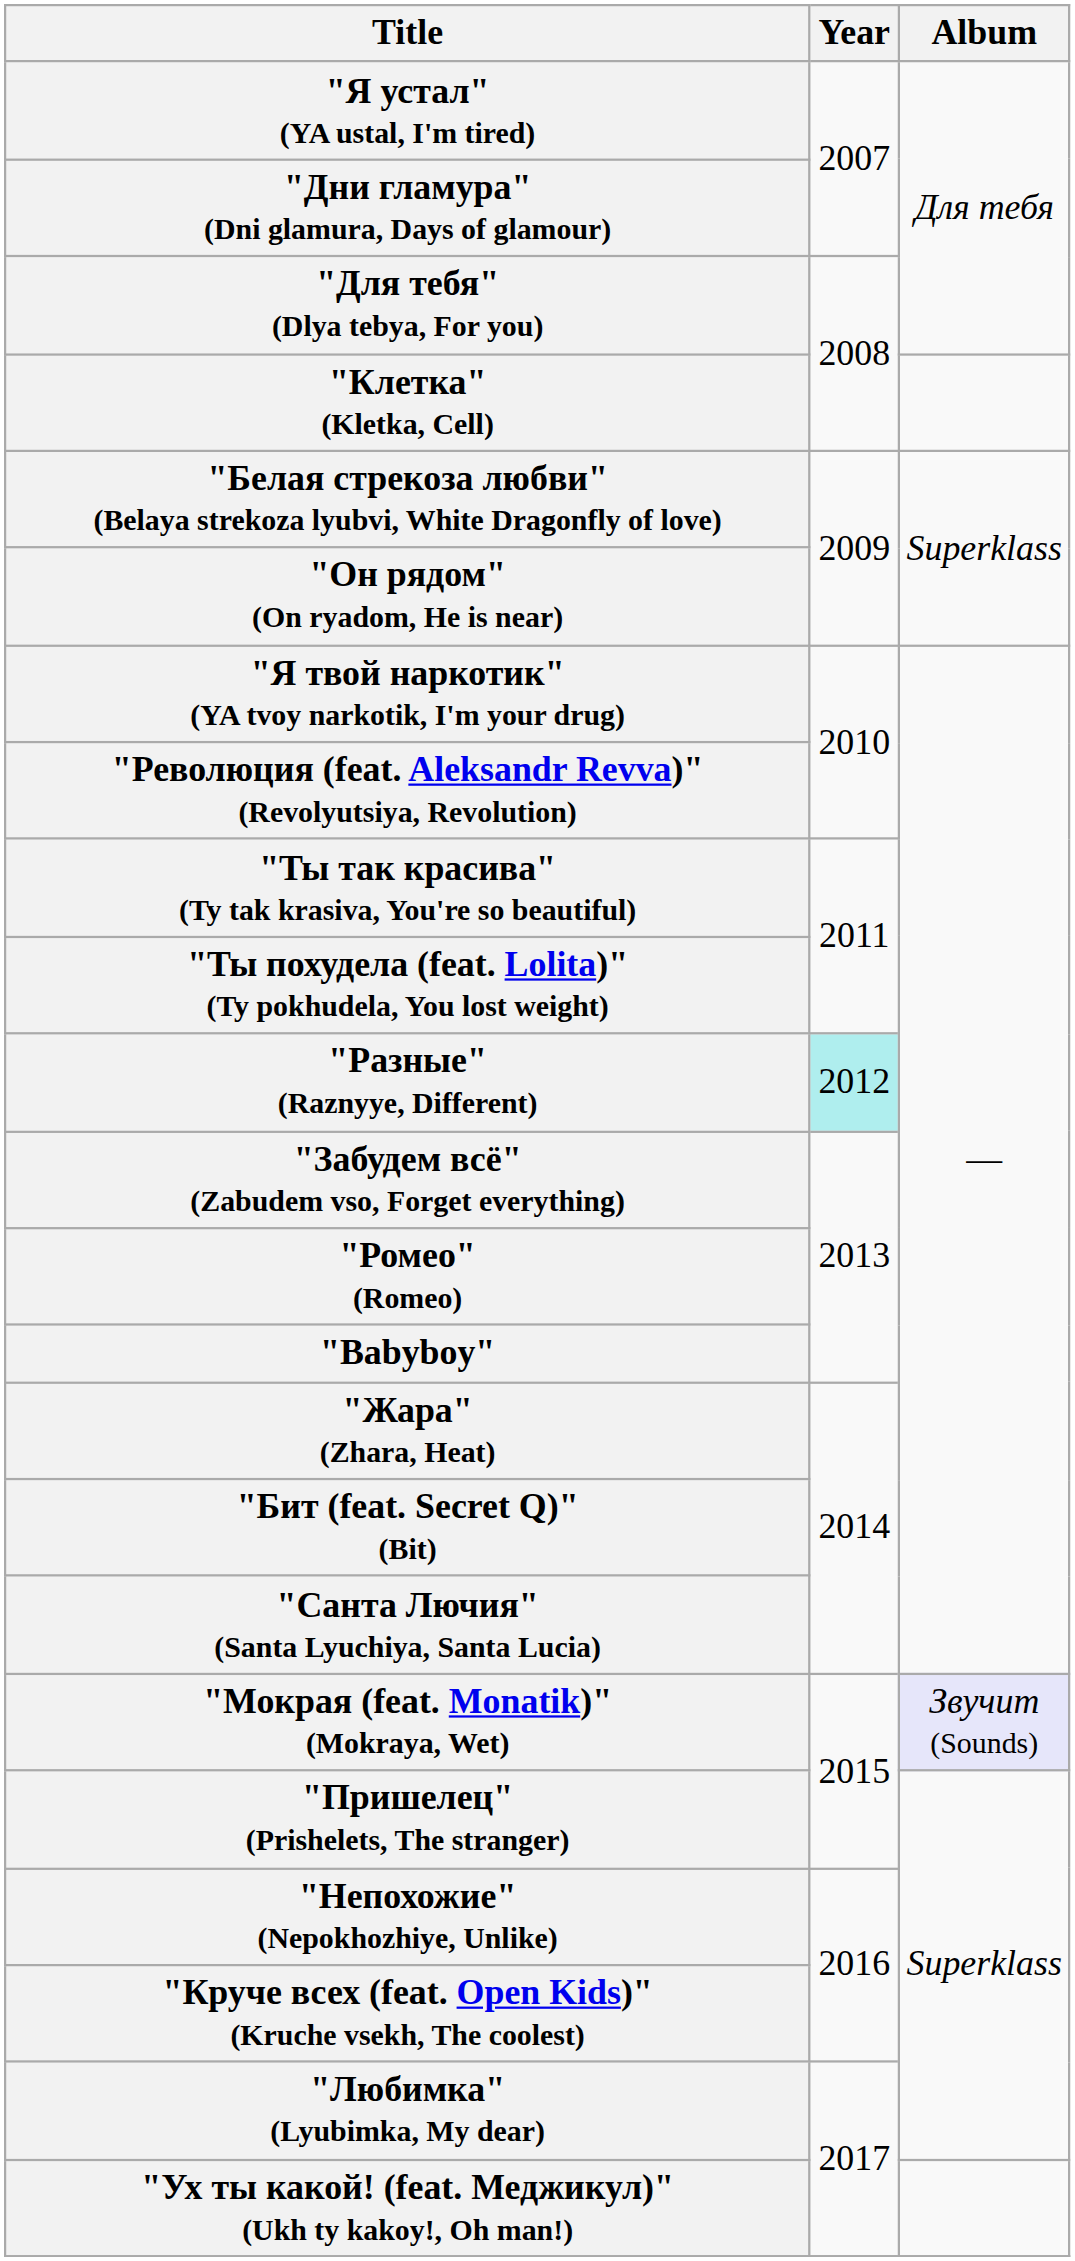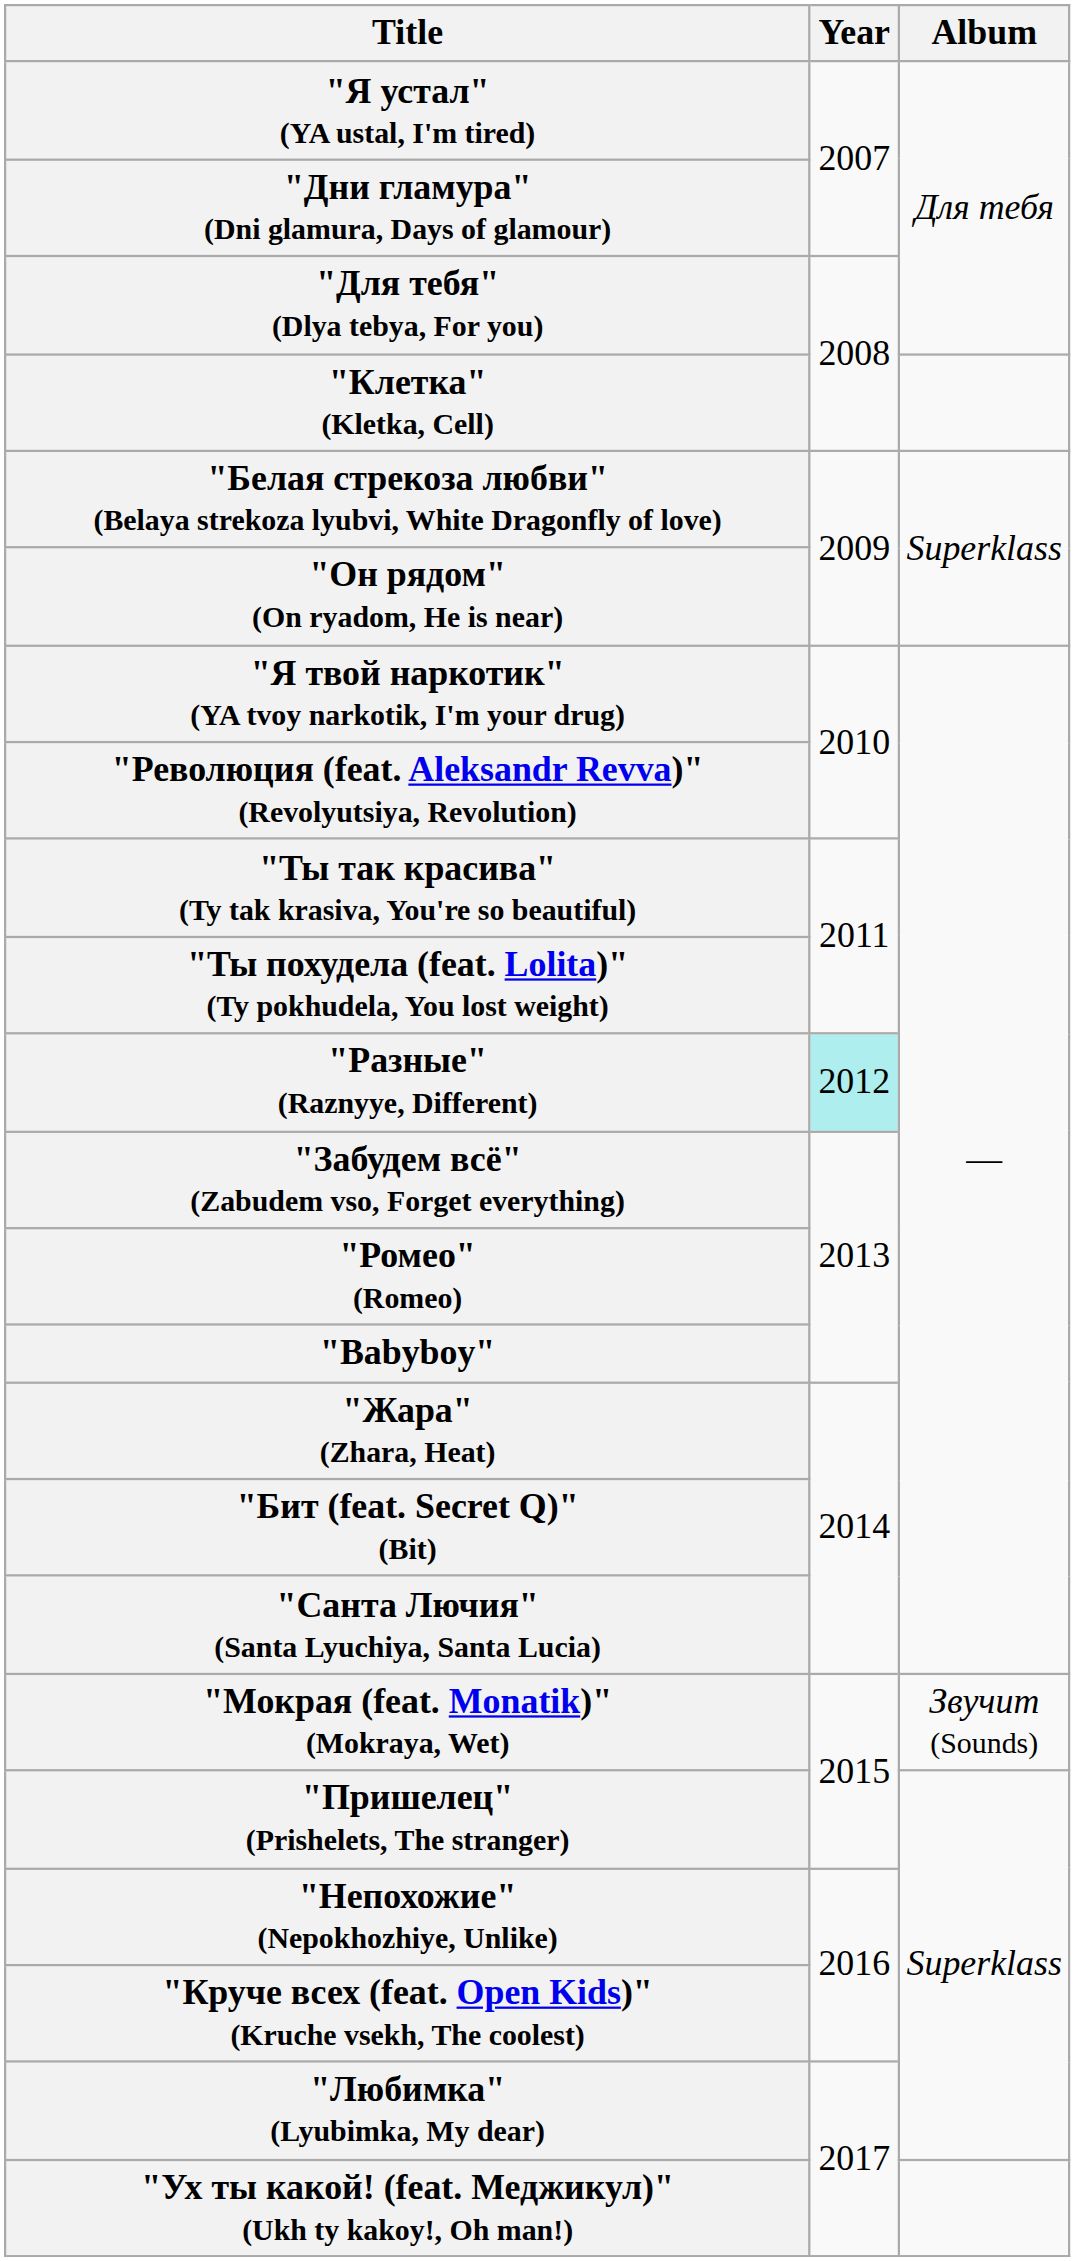(984, 1721) lavender background -> (984, 1721) no background
